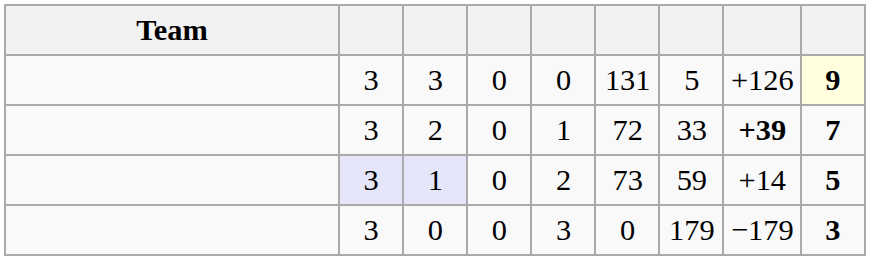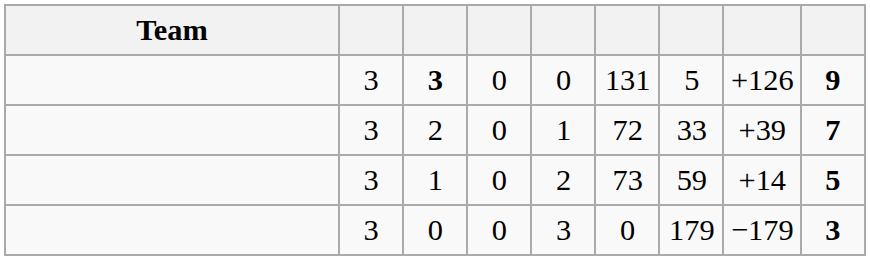(435, 79) normal -> (435, 79) bold
(833, 79) lightyellow background -> (833, 79) no background
(762, 130) bold -> (762, 130) normal
(371, 180) lavender background -> (371, 180) no background
(435, 180) lavender background -> (435, 180) no background
